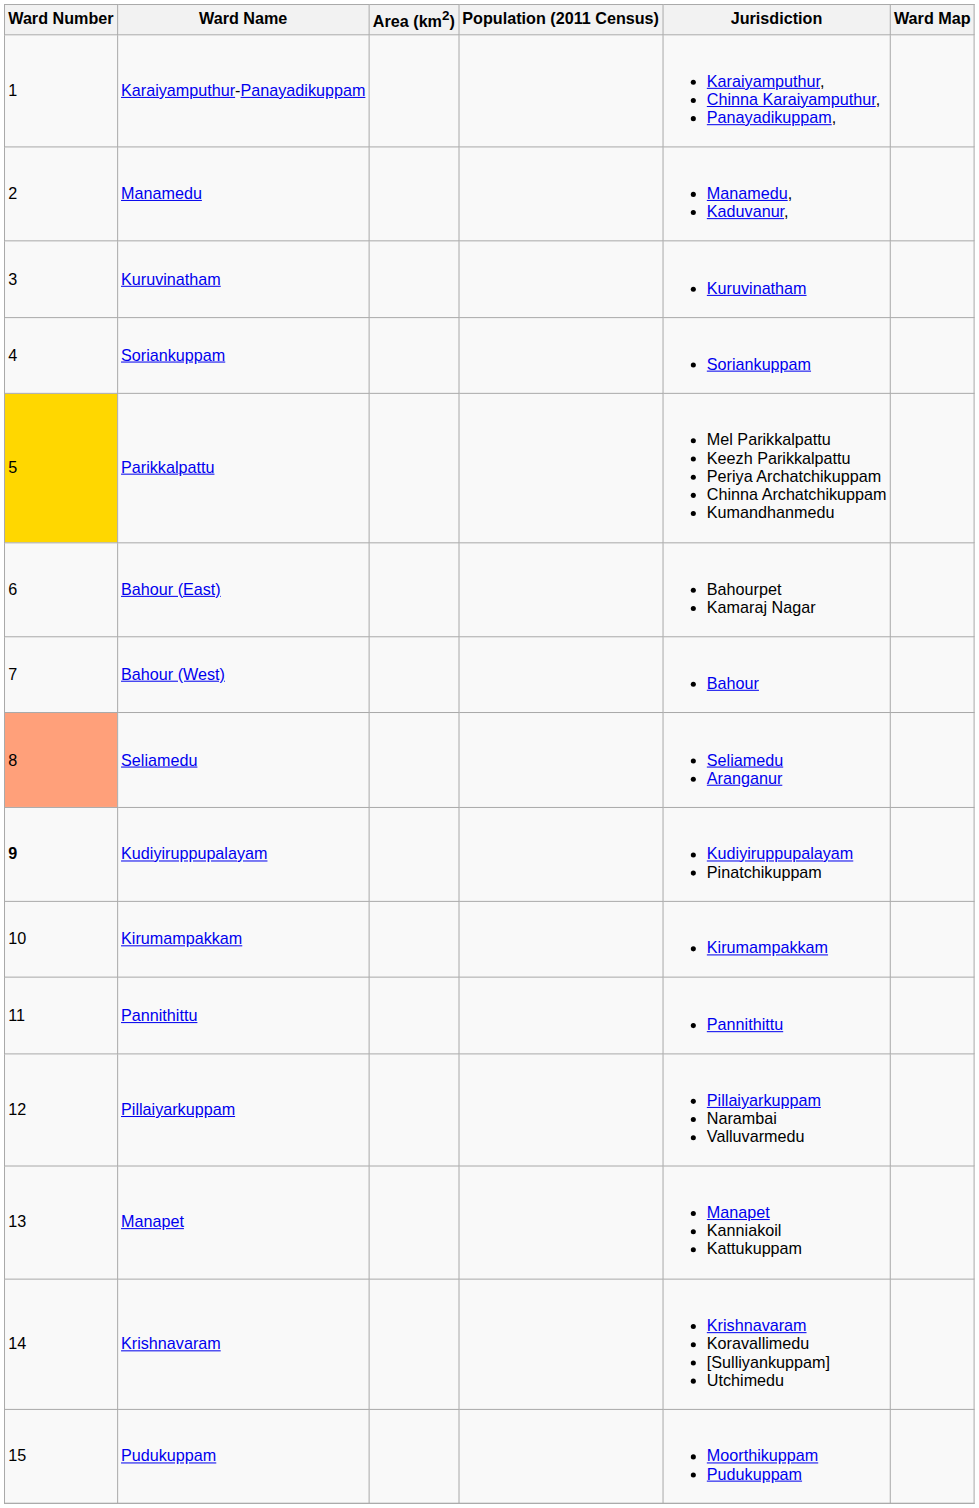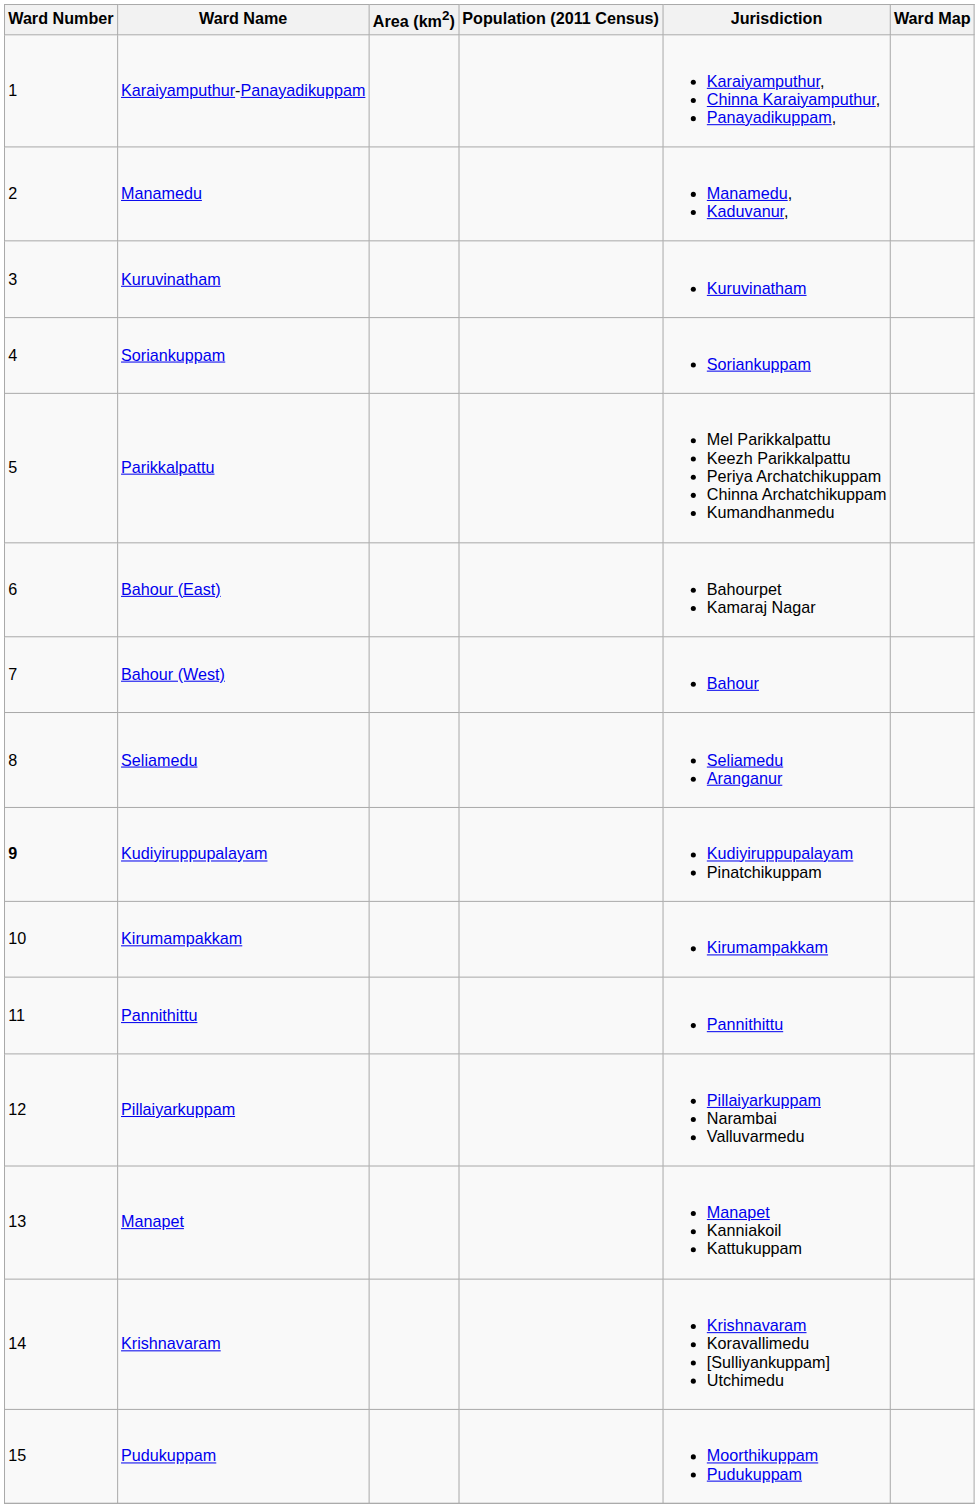(13, 467) gold background -> (13, 467) no background
(13, 759) lightsalmon background -> (13, 759) no background
